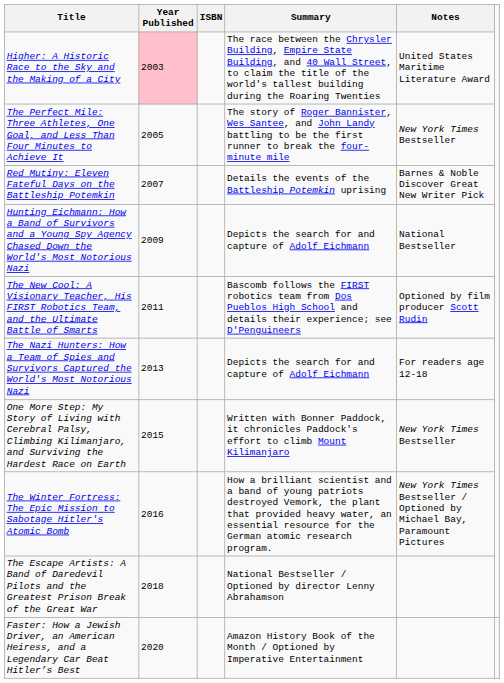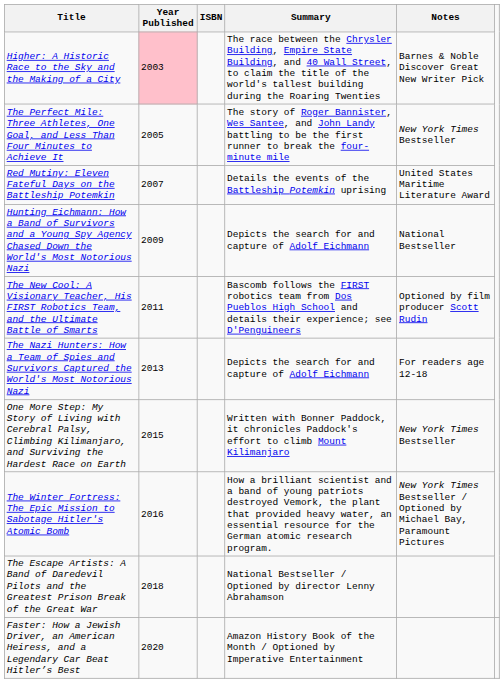(445, 68) United States Maritime Literature Award -> (442, 68) Barnes & Noble Discover Great New Writer Pick
(442, 185) Barnes & Noble Discover Great New Writer Pick -> (445, 185) United States Maritime Literature Award
